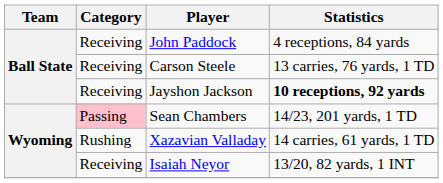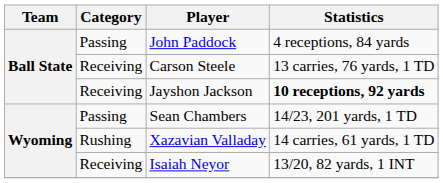(111, 41) Receiving -> (103, 41) Passing
(103, 115) pink background -> (103, 115) no background
